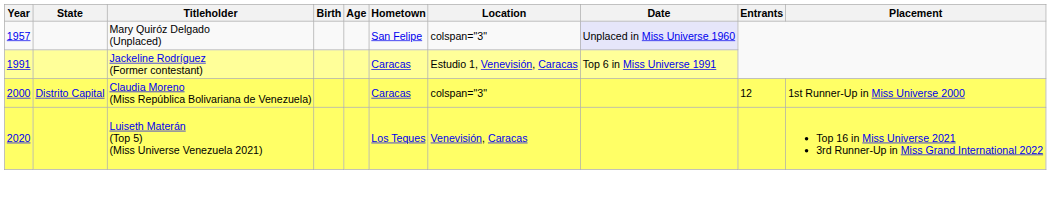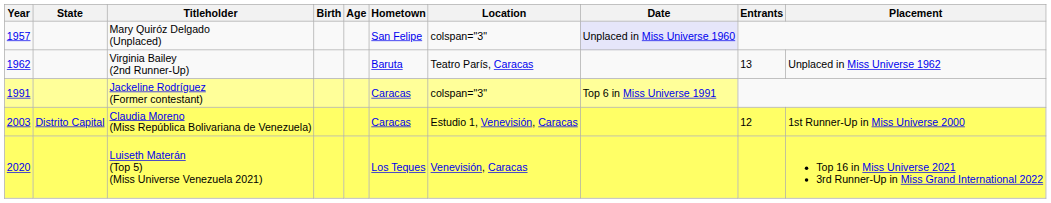+ row: (149, 64)
(504, 64) Estudio 1, Venevisión, Caracas -> (459, 93) colspan="3"
(19, 93) 2000 -> (19, 122) 2003
(459, 93) colspan="3" -> (504, 122) Estudio 1, Venevisión, Caracas
